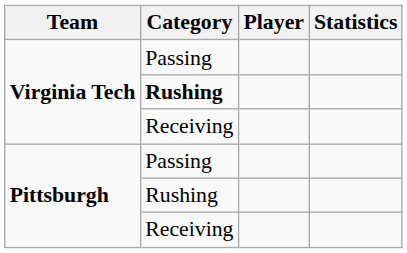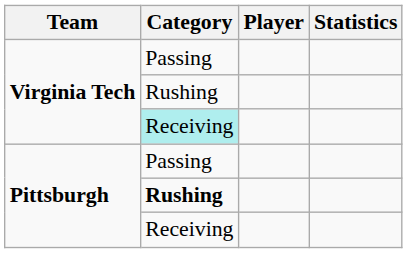(184, 91) bold -> (182, 91) normal
(189, 126) no background -> (189, 126) paleturquoise background
(182, 195) normal -> (184, 195) bold
